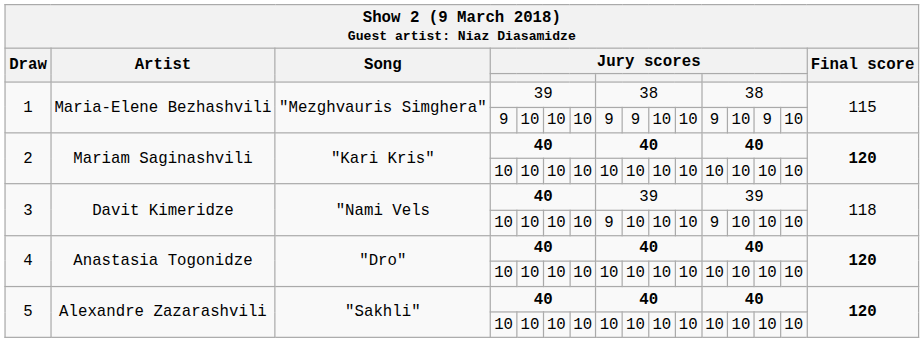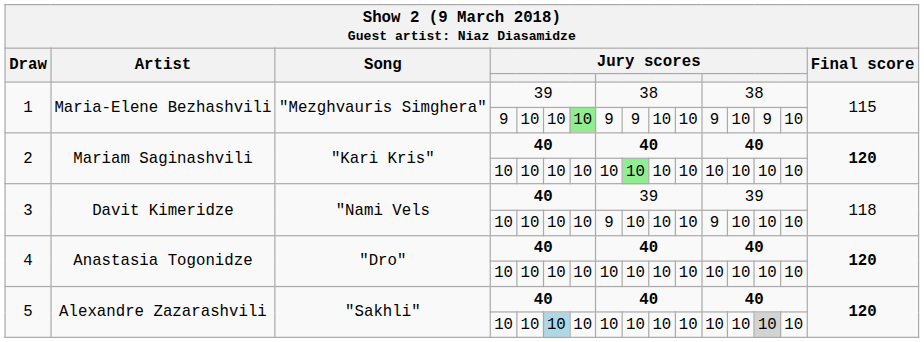(583, 120) no background -> (583, 120) lightgreen background
(635, 171) no background -> (635, 171) lightgreen background
(556, 325) no background -> (556, 325) lightblue background
(767, 325) no background -> (767, 325) lightgrey background
